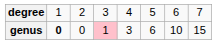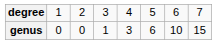(59, 30) bold -> (59, 30) normal
(106, 30) pink background -> (106, 30) no background
